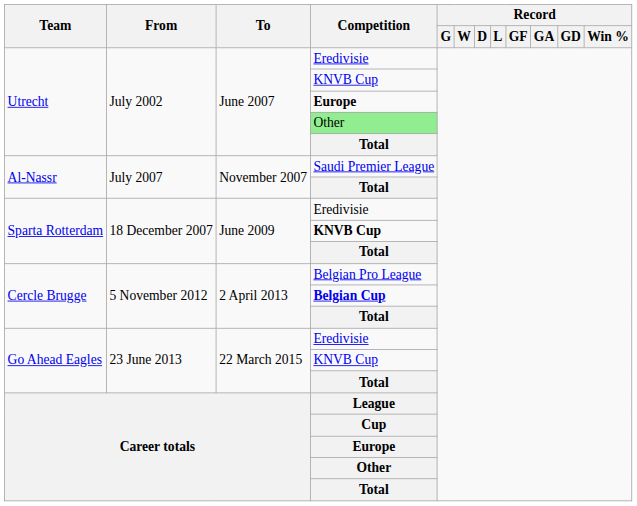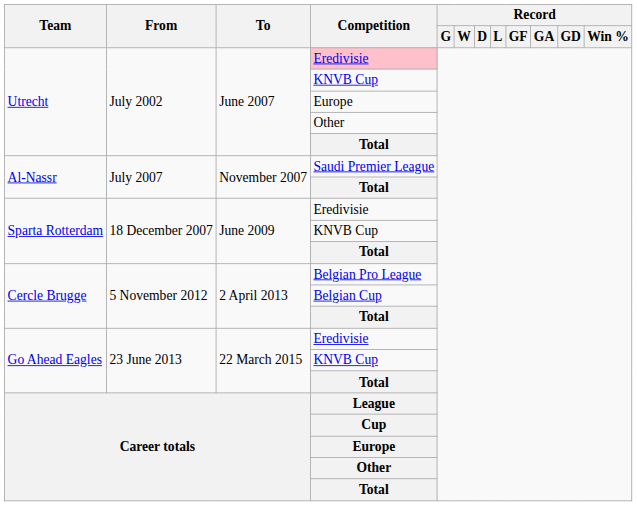(341, 58) no background -> (341, 58) pink background
(335, 101) bold -> (333, 101) normal
(329, 123) lightgreen background -> (329, 123) no background
(347, 230) bold -> (346, 230) normal
(349, 295) bold -> (348, 295) normal
